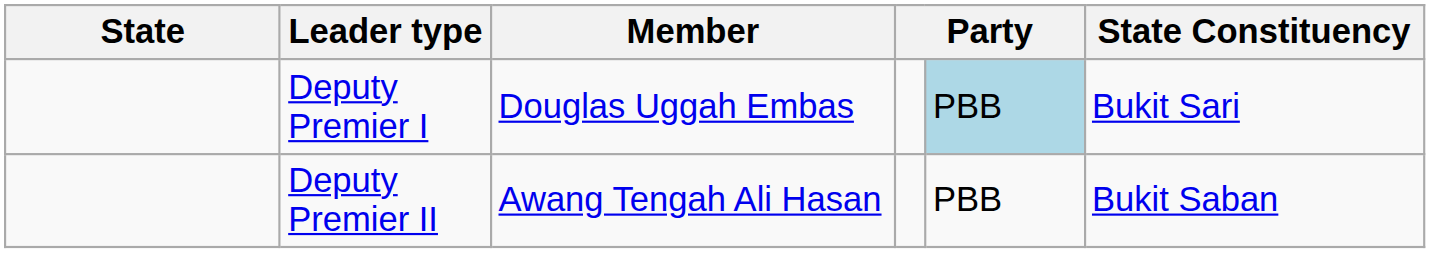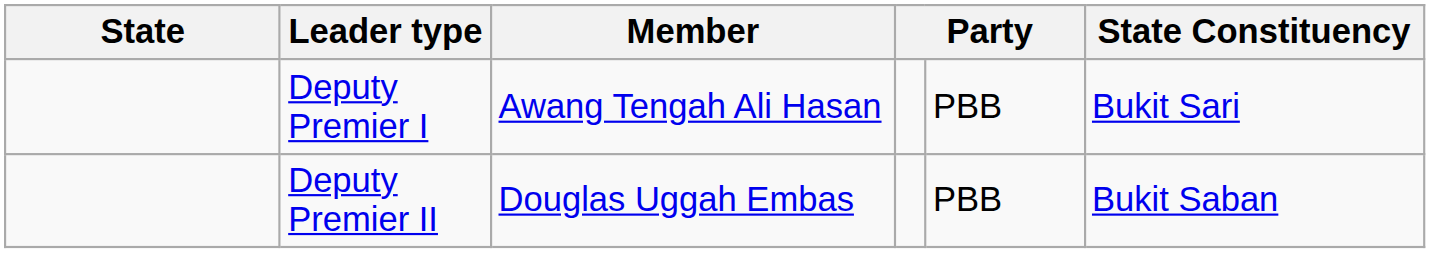(676, 106) Douglas Uggah Embas -> (690, 106) Awang Tengah Ali Hasan
(968, 106) lightblue background -> (968, 106) no background
(690, 199) Awang Tengah Ali Hasan -> (676, 199) Douglas Uggah Embas
